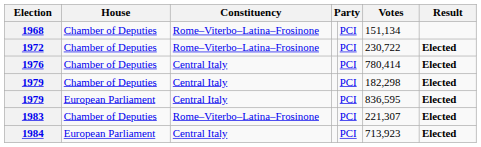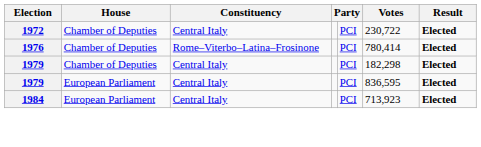- row: (33, 30)
(246, 47) Rome–Viterbo–Latina–Frosinone -> (200, 30) Central Italy
(200, 64) Central Italy -> (246, 47) Rome–Viterbo–Latina–Frosinone
- row: (33, 116)
